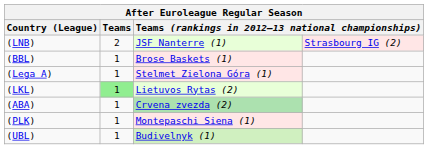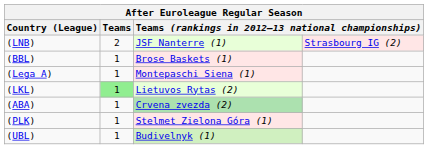(204, 74) Stelmet Zielona Góra (1) -> (196, 74) Montepaschi Siena (1)
(196, 120) Montepaschi Siena (1) -> (204, 120) Stelmet Zielona Góra (1)
